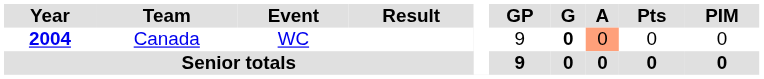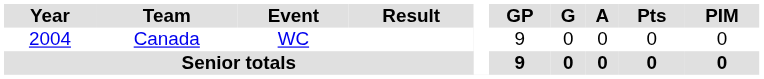(50, 39) bold -> (50, 39) normal
(568, 39) bold -> (568, 39) normal
(602, 39) lightsalmon background -> (602, 39) no background
